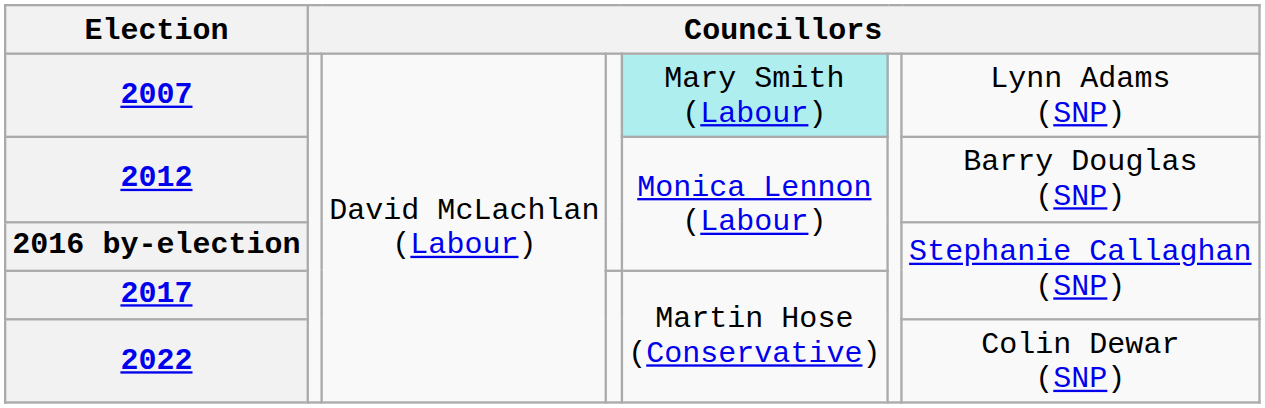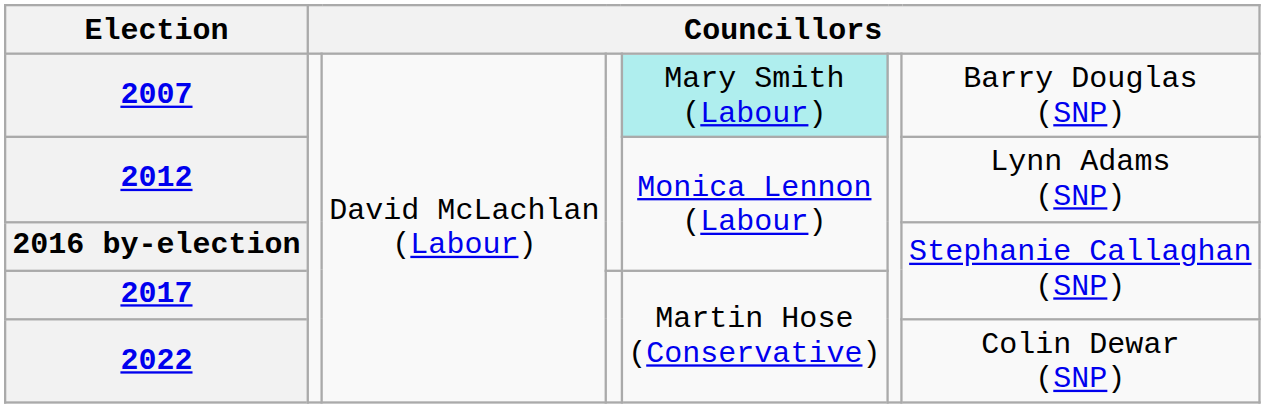(1080, 96) Lynn Adams (SNP) -> (1080, 96) Barry Douglas (SNP)
(1080, 179) Barry Douglas (SNP) -> (1080, 179) Lynn Adams (SNP)
